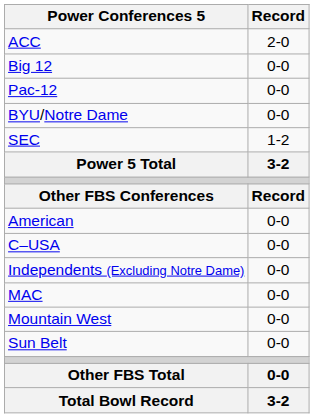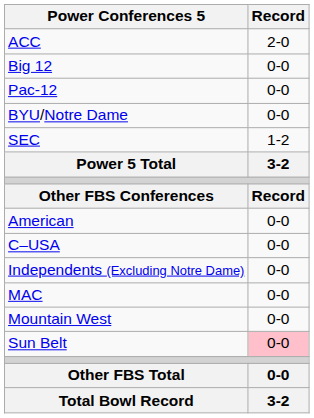(278, 343) no background -> (278, 343) pink background
